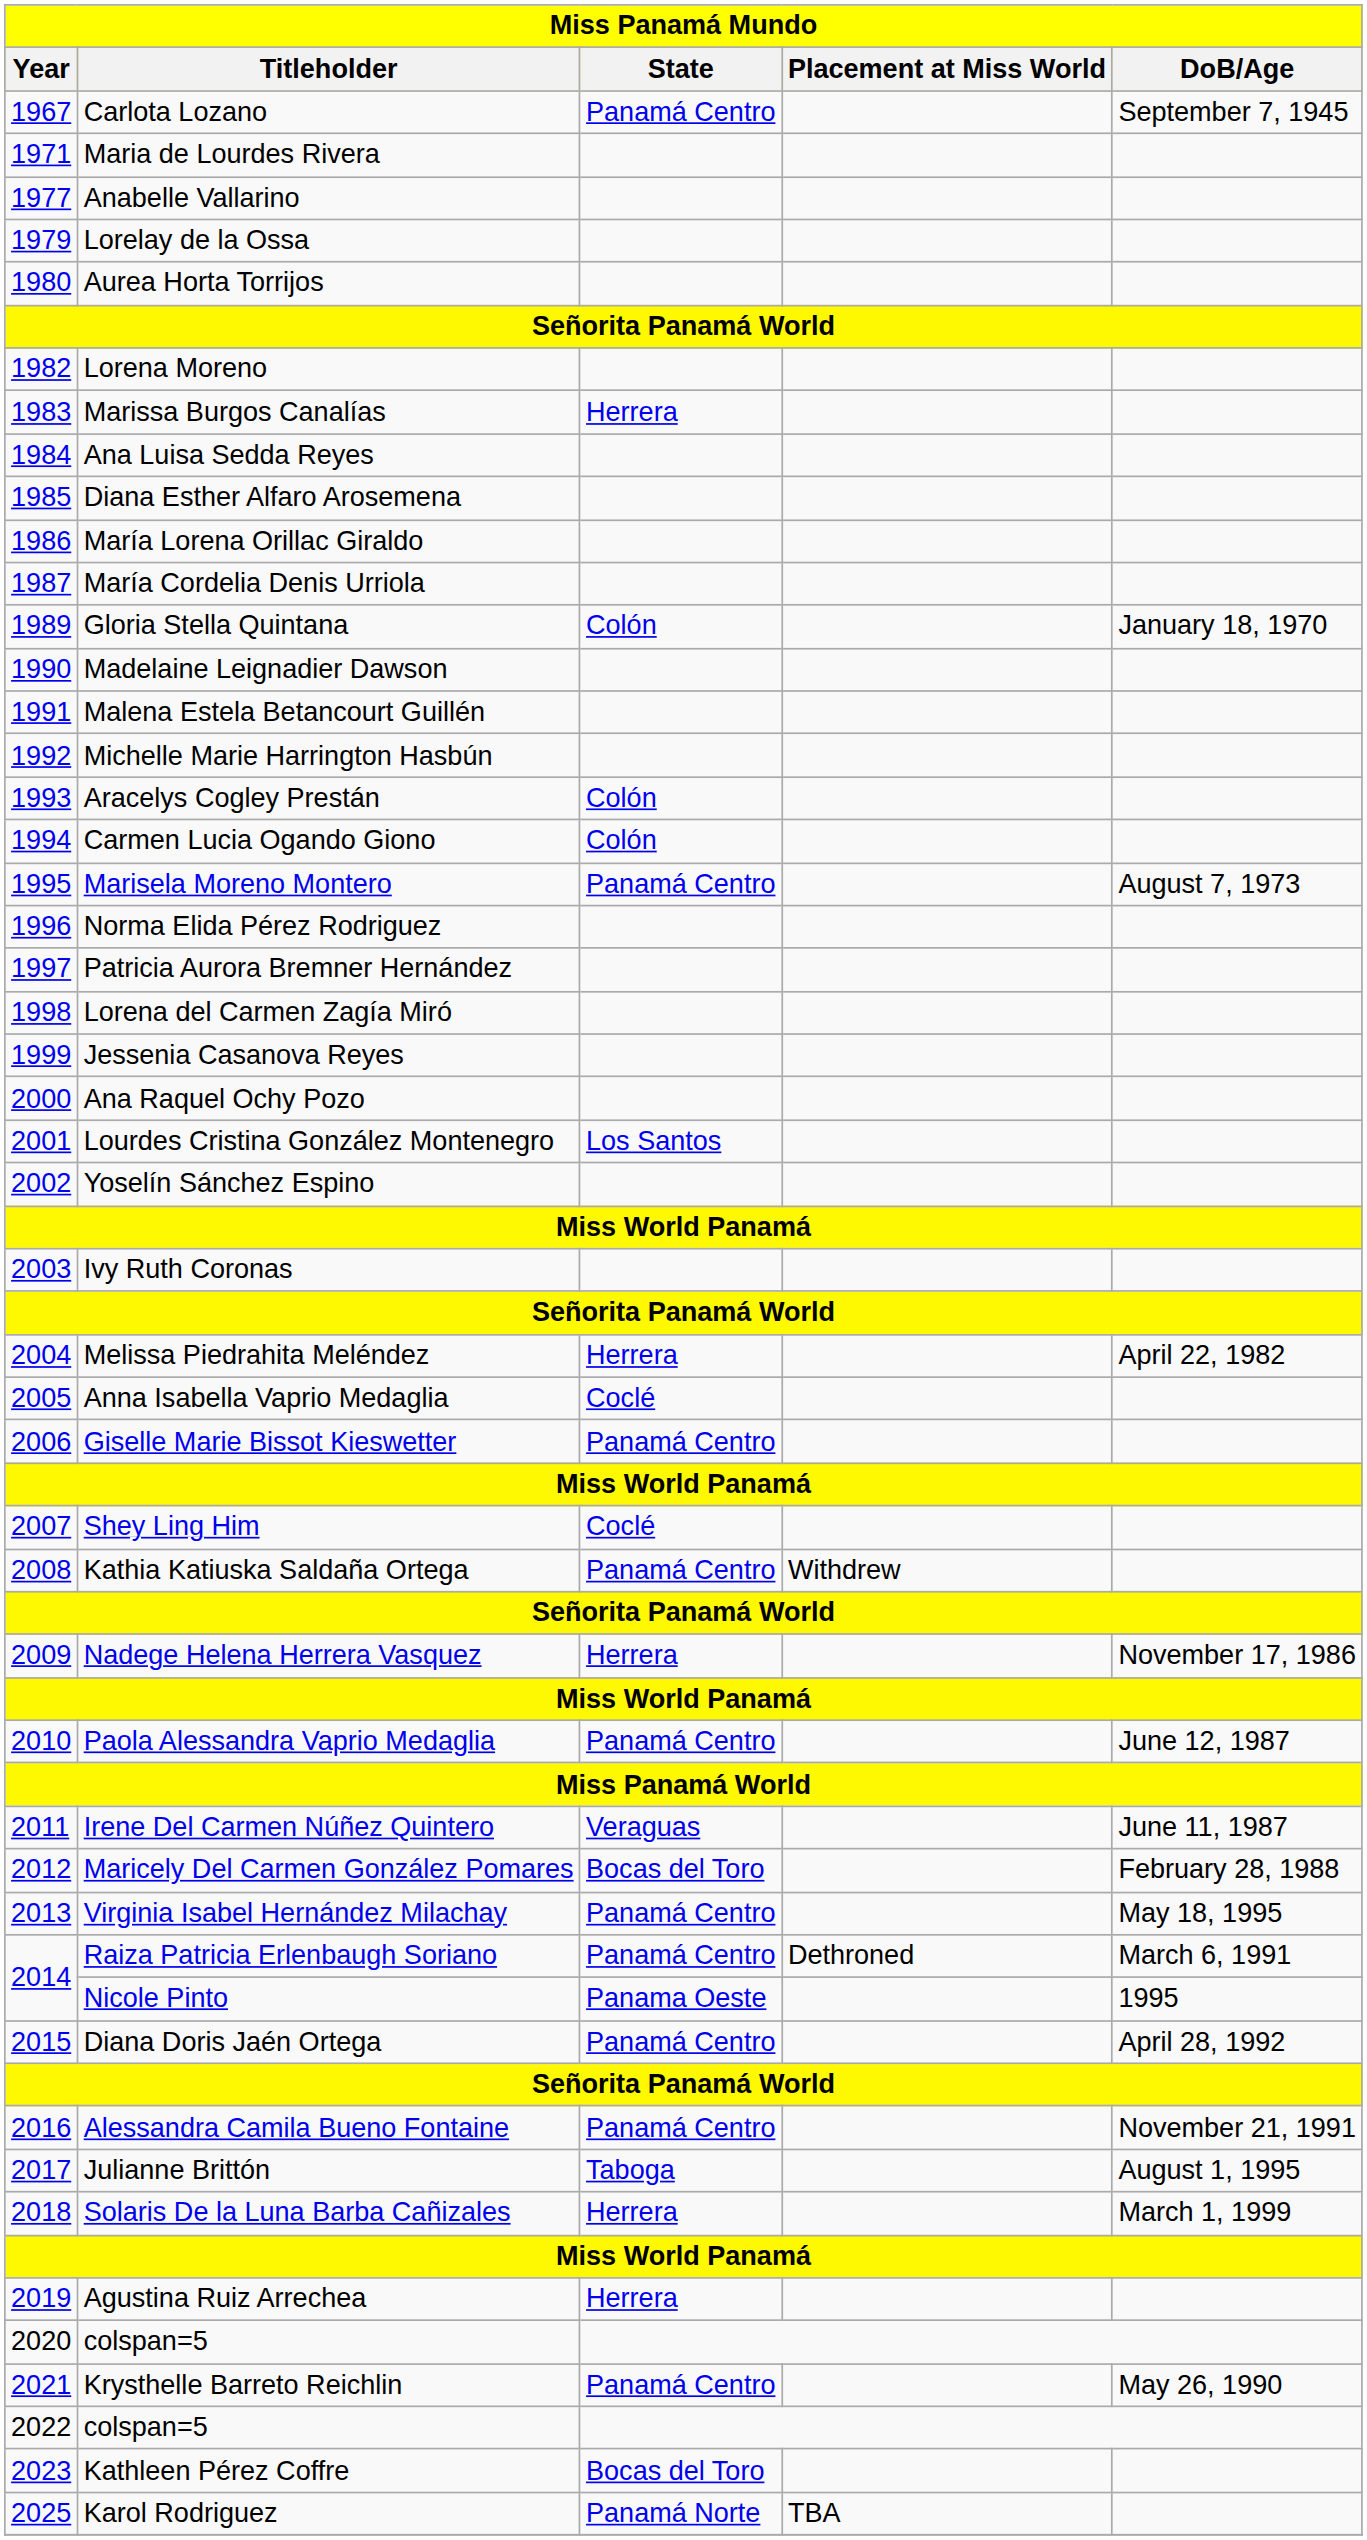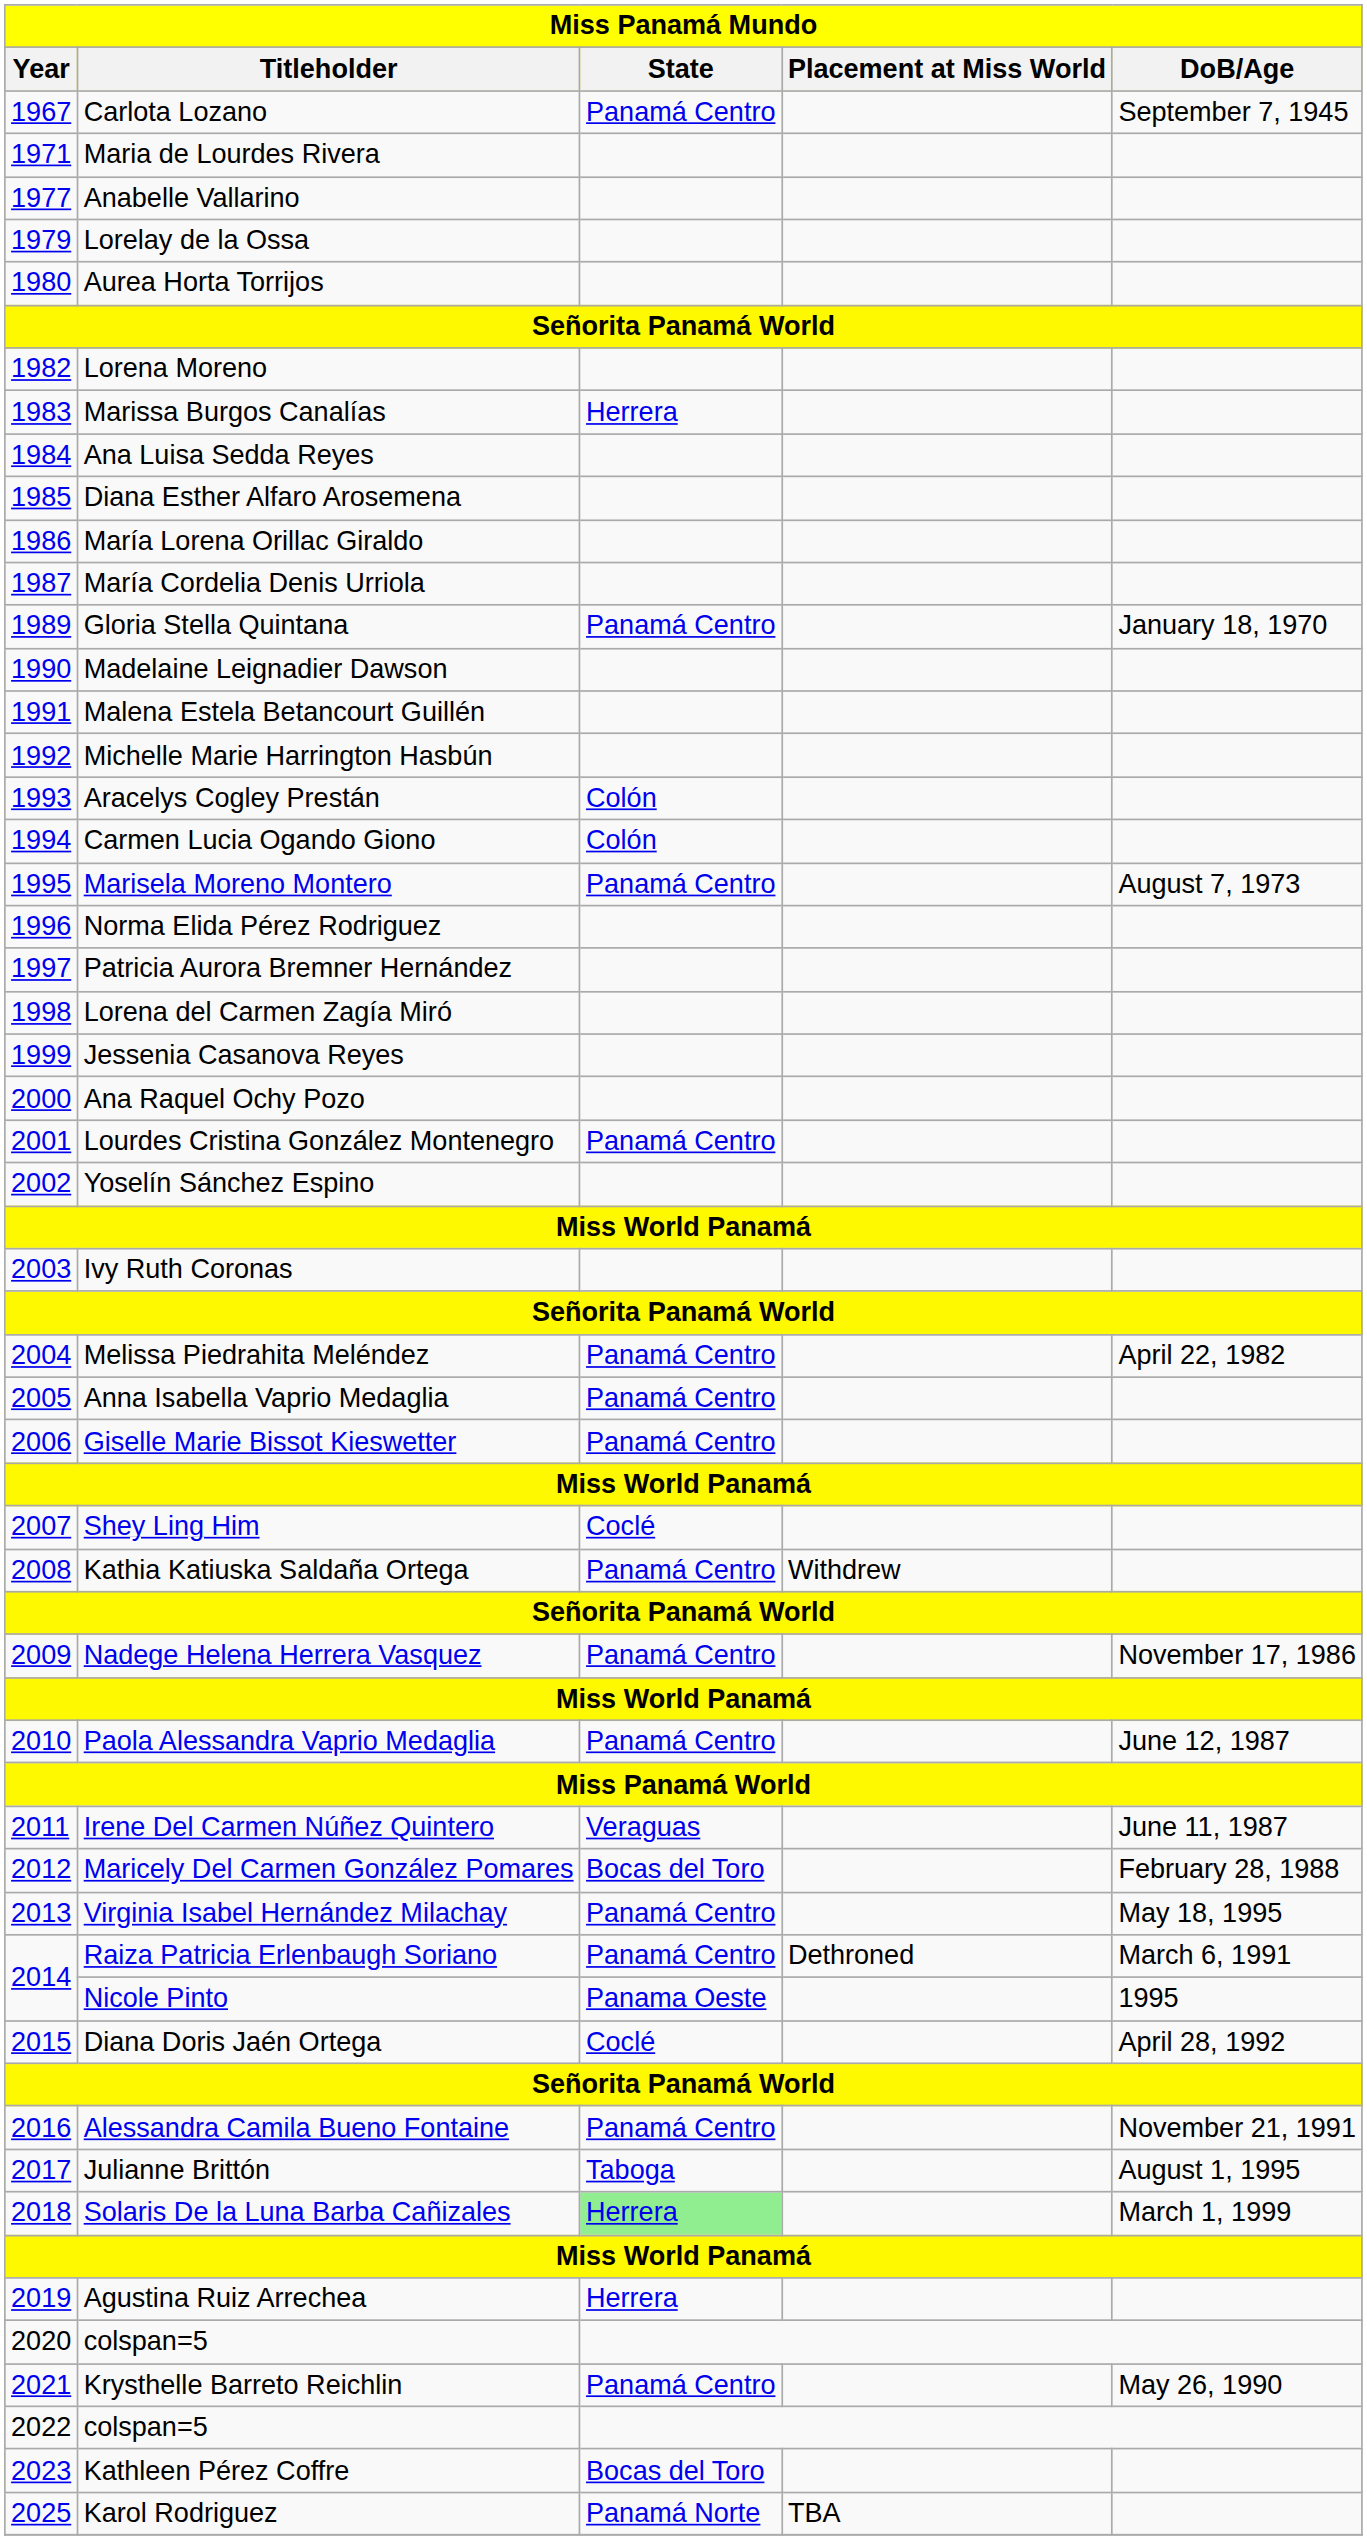(621, 626) Colón -> (681, 626) Panamá Centro
(654, 1140) Los Santos -> (681, 1140) Panamá Centro
(632, 1355) Herrera -> (681, 1355) Panamá Centro
(621, 1398) Coclé -> (681, 1398) Panamá Centro
(632, 1655) Herrera -> (681, 1655) Panamá Centro
(681, 2041) Panamá Centro -> (621, 2041) Coclé
(632, 2213) no background -> (632, 2213) lightgreen background
